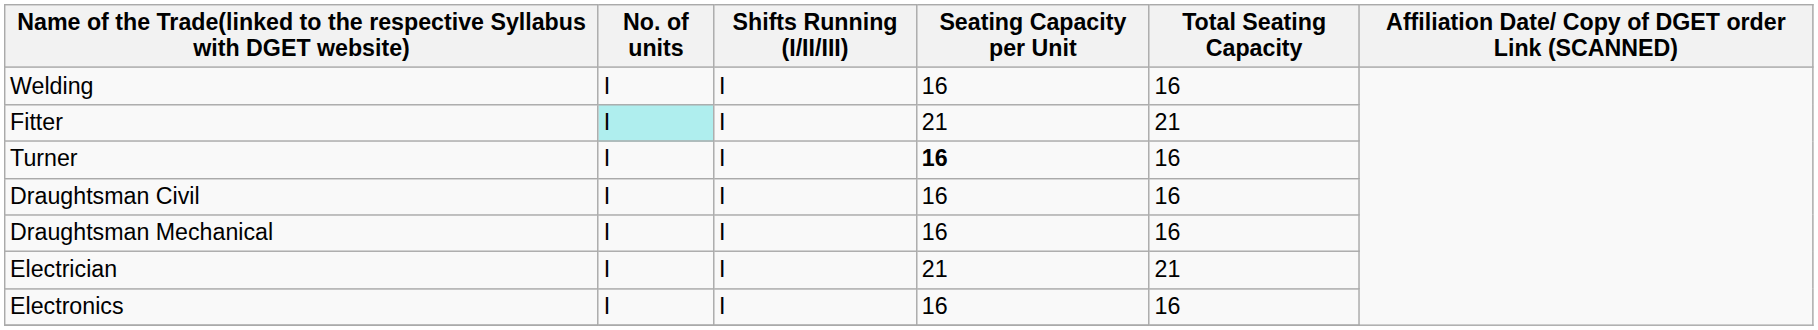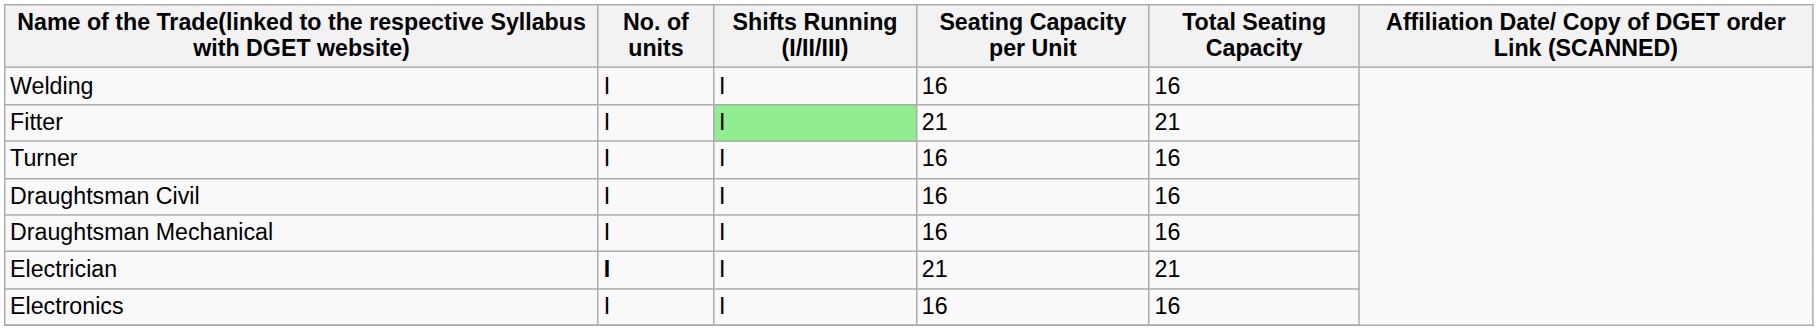(607, 122) paleturquoise background -> (607, 122) no background
(722, 122) no background -> (722, 122) lightgreen background
(935, 159) bold -> (935, 159) normal
(607, 269) normal -> (607, 269) bold
